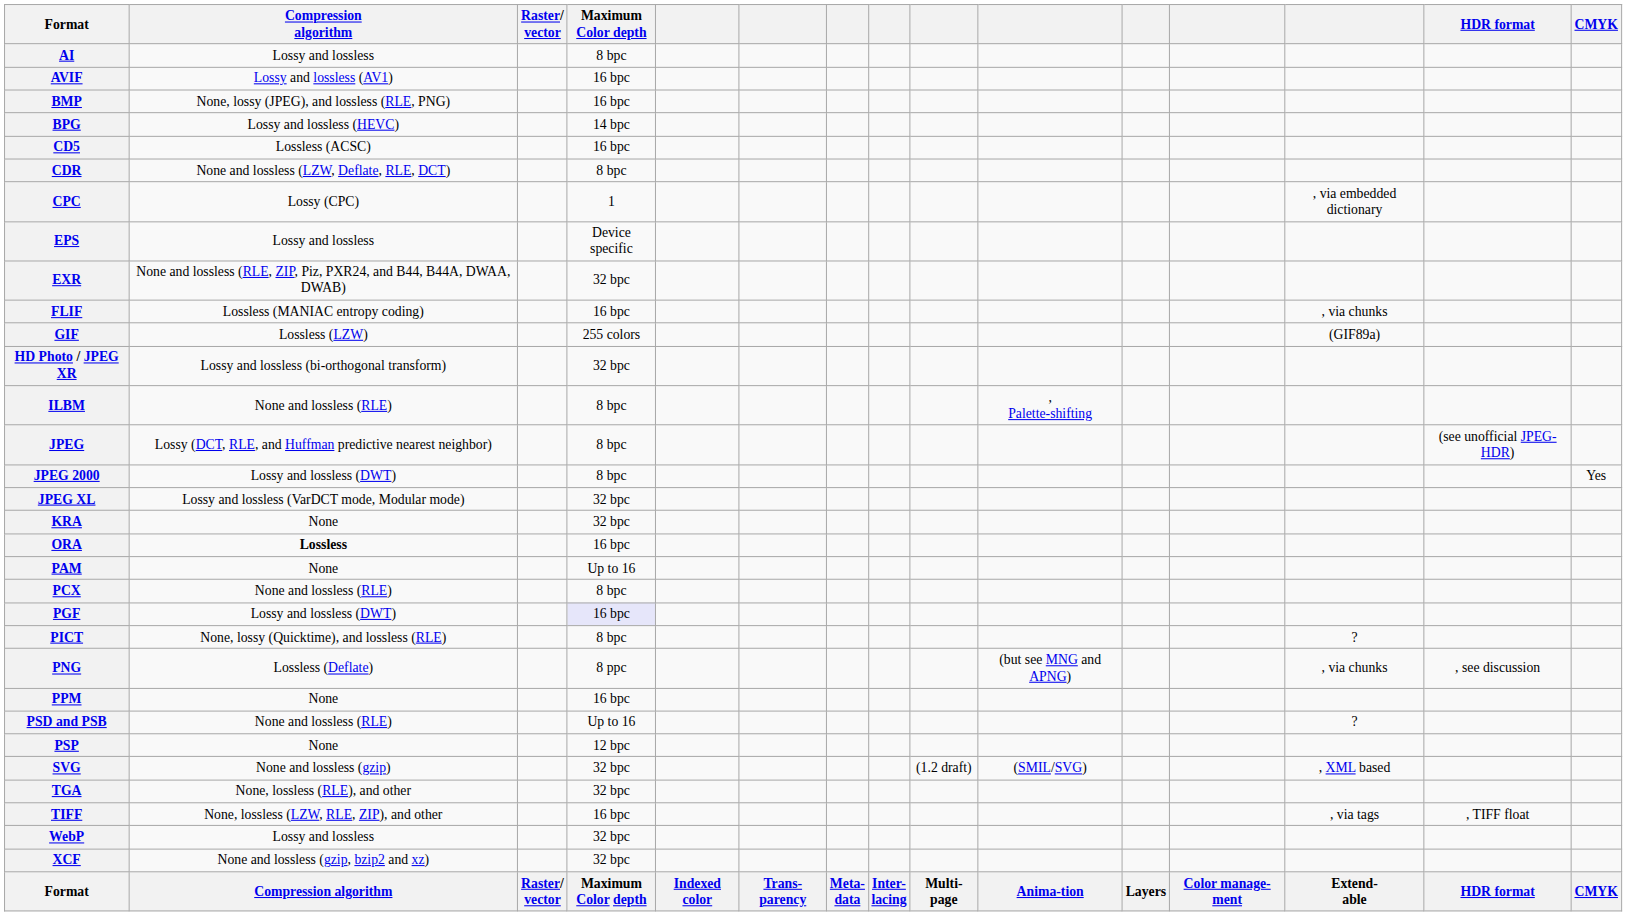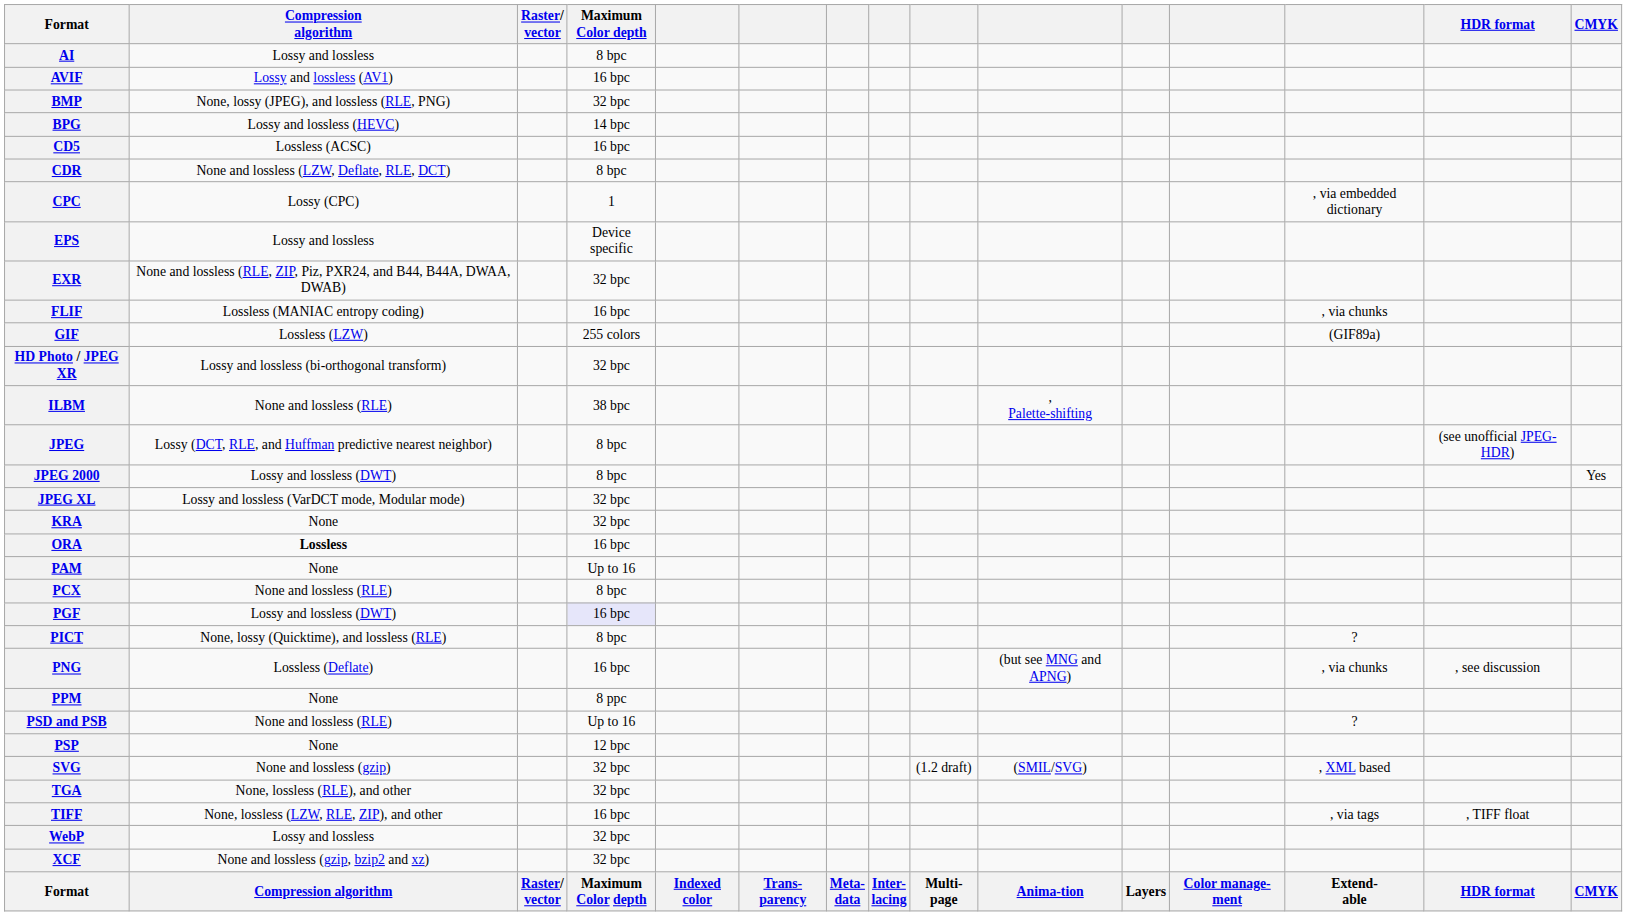(611, 101) 16 bpc -> (611, 101) 32 bpc
(611, 405) 8 bpc -> (611, 405) 38 bpc
(611, 668) 8 ppc -> (611, 668) 16 bpc
(611, 699) 16 bpc -> (611, 699) 8 ppc
